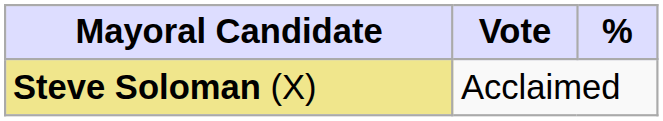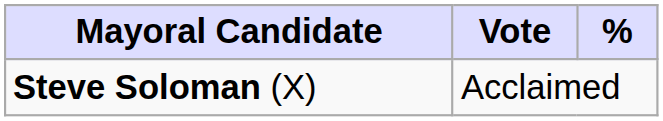(165, 86) khaki background -> (165, 86) no background
